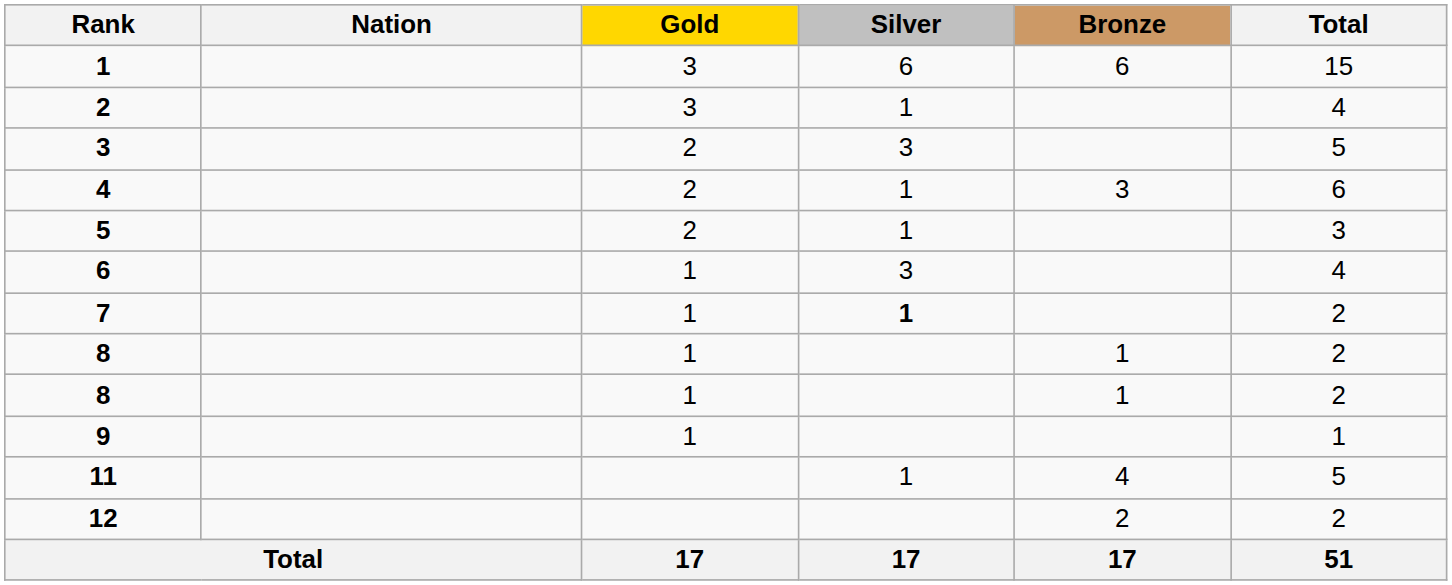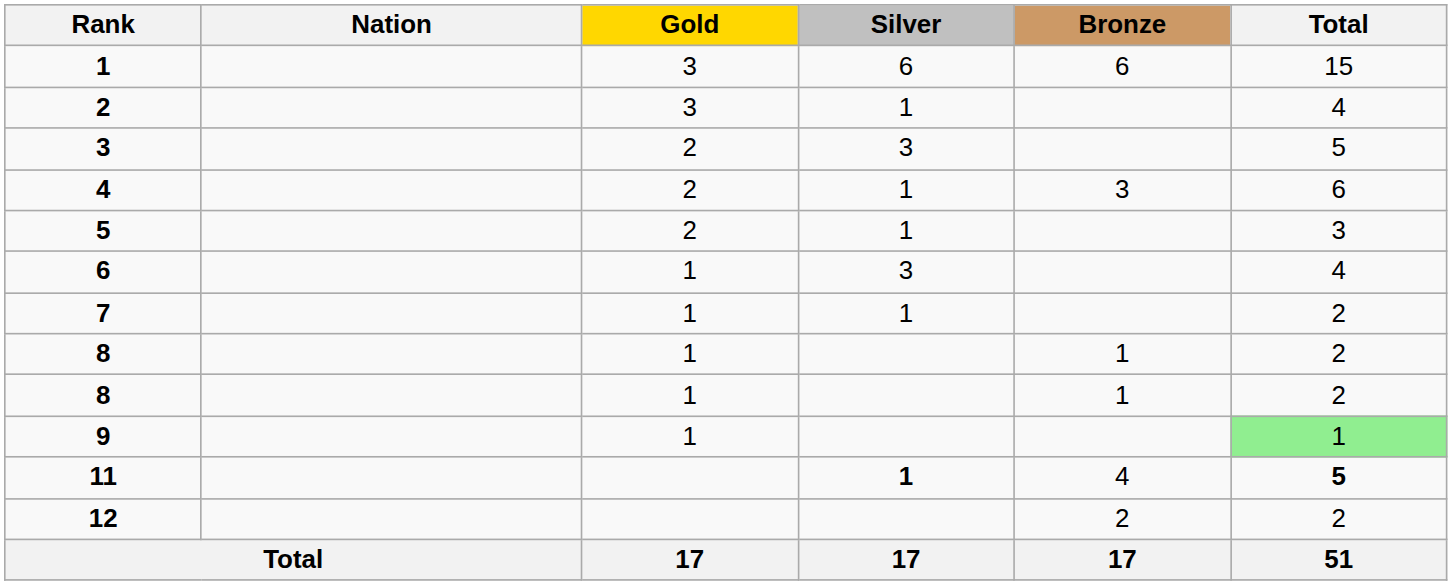(906, 312) bold -> (906, 312) normal
(1339, 436) no background -> (1339, 436) lightgreen background
(906, 477) normal -> (906, 477) bold
(1339, 477) normal -> (1339, 477) bold
